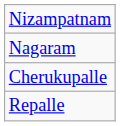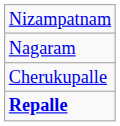(37, 105) normal -> (38, 105) bold
